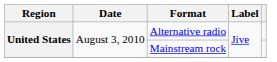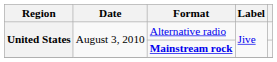(188, 48) normal -> (191, 48) bold
